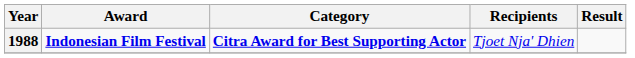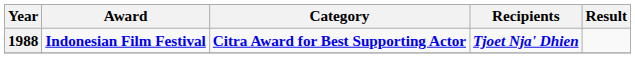(524, 40) normal -> (526, 40) bold
